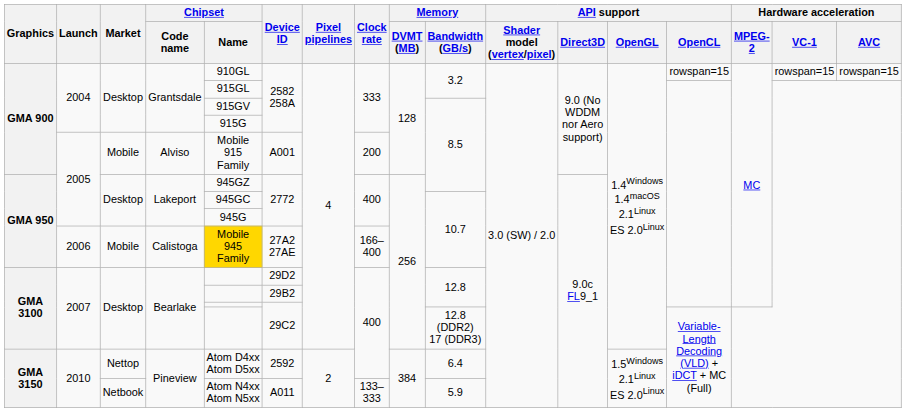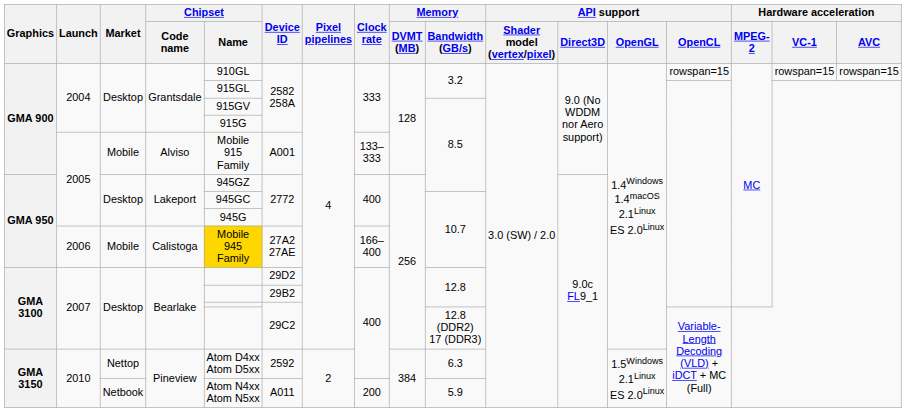(372, 153) 200 -> (372, 153) 133–333
(455, 363) 6.4 -> (455, 363) 6.3
(372, 393) 133–333 -> (372, 393) 200
